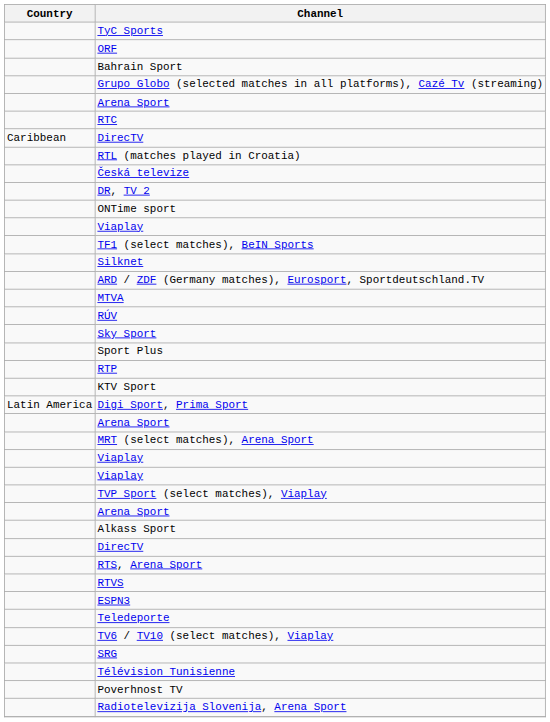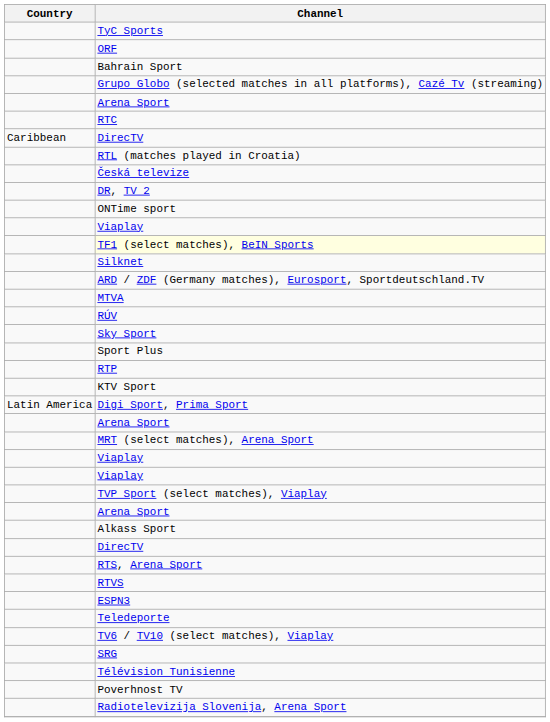(206, 245) no background -> (206, 245) lightyellow background
